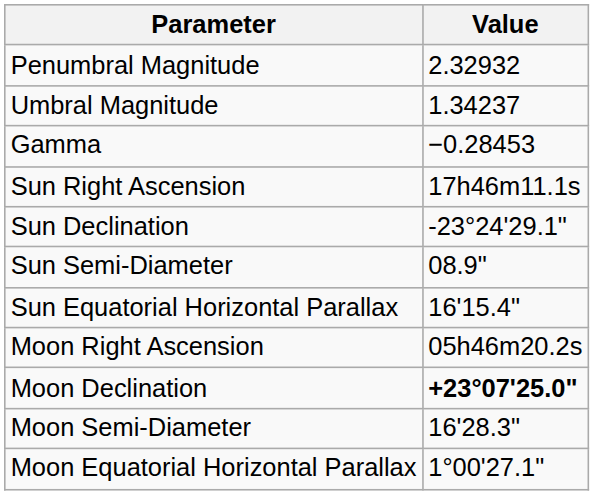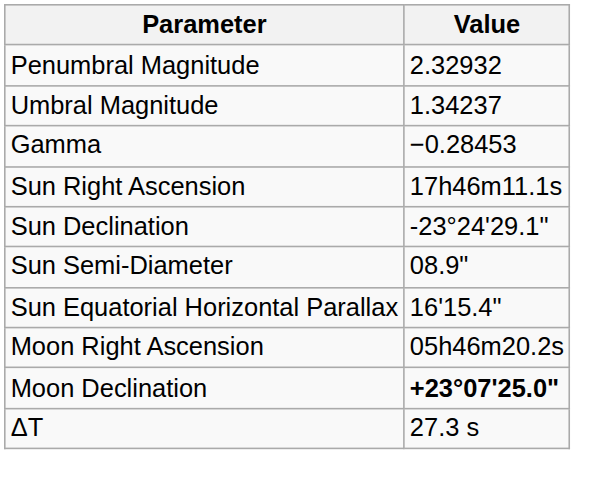- row: (131, 428)
- row: (214, 468)
+ row: (27, 428)
